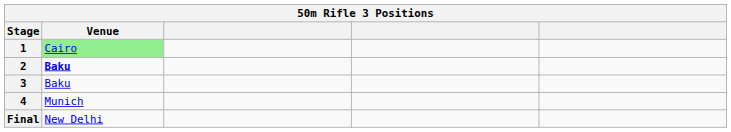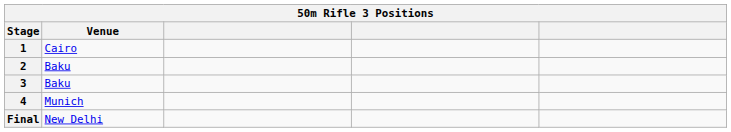(61, 48) lightgreen background -> (61, 48) no background
(58, 66) bold -> (58, 66) normal
